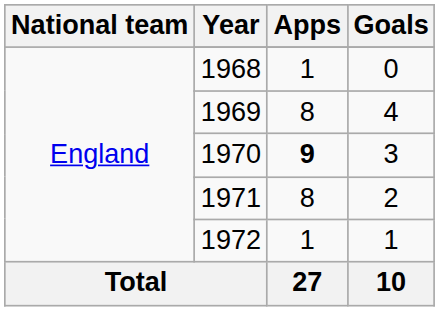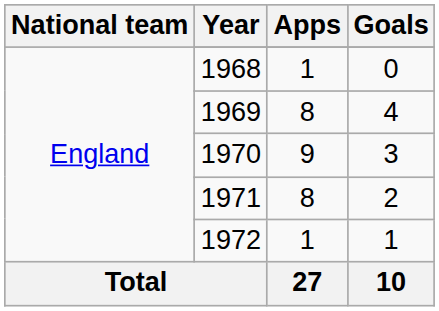(307, 154) bold -> (307, 154) normal
